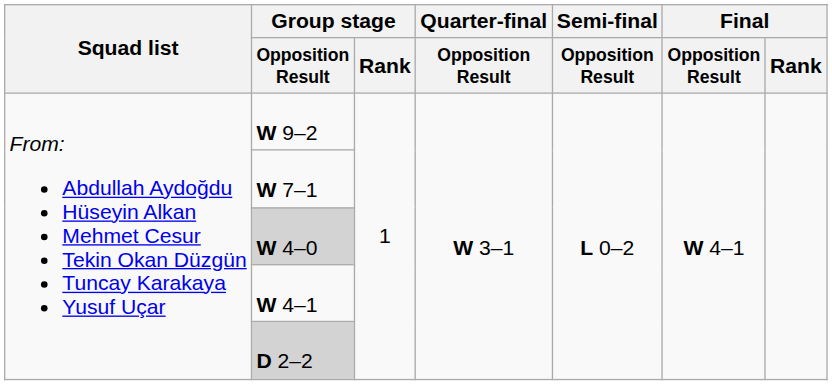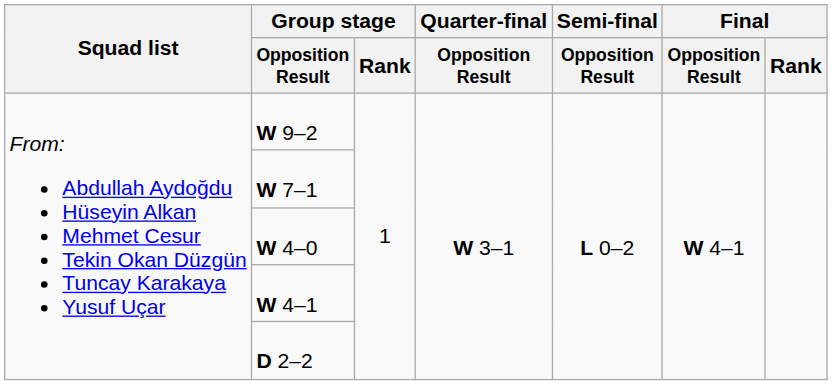(287, 247) lightgrey background -> (287, 247) no background
(285, 362) lightgrey background -> (285, 362) no background
